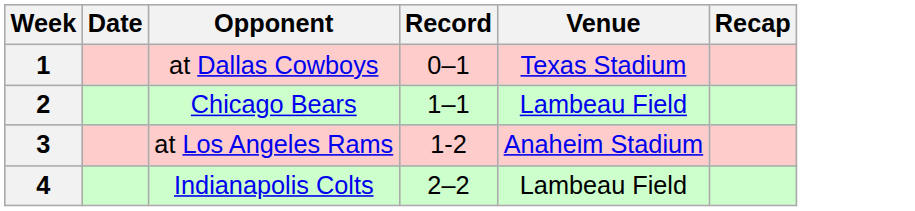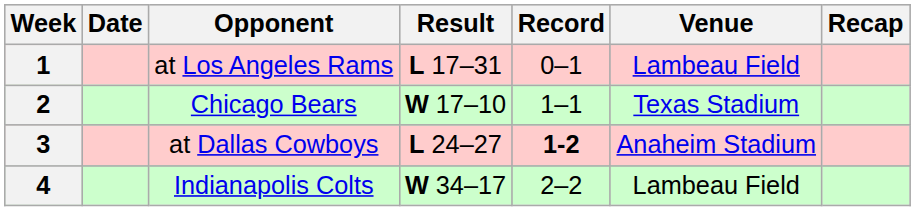+ column: (455, 24)
(274, 64) at Dallas Cowboys -> (274, 64) at Los Angeles Rams
(603, 64) Texas Stadium -> (716, 64) Lambeau Field
(603, 104) Lambeau Field -> (716, 104) Texas Stadium
(274, 144) at Los Angeles Rams -> (274, 144) at Dallas Cowboys
(448, 144) normal -> (561, 144) bold
